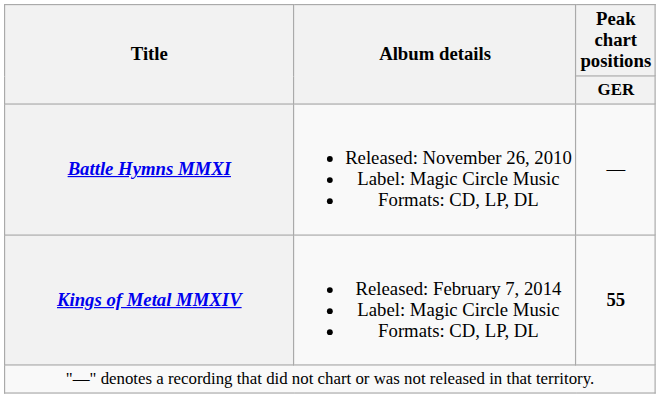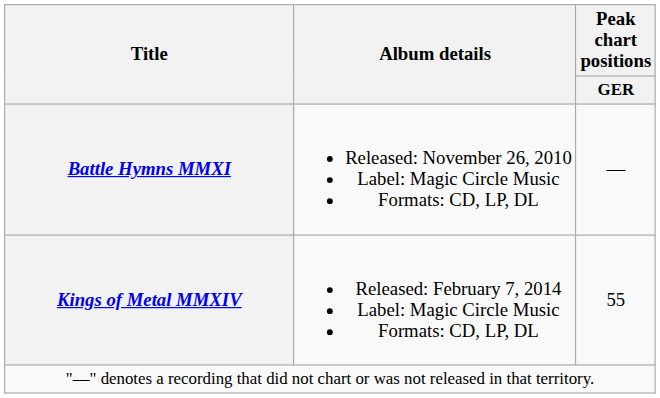(616, 299) bold -> (616, 299) normal
